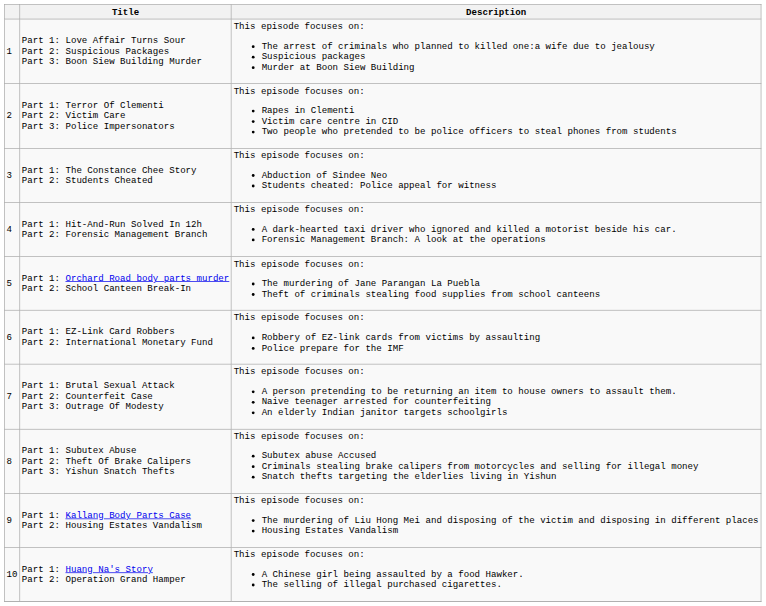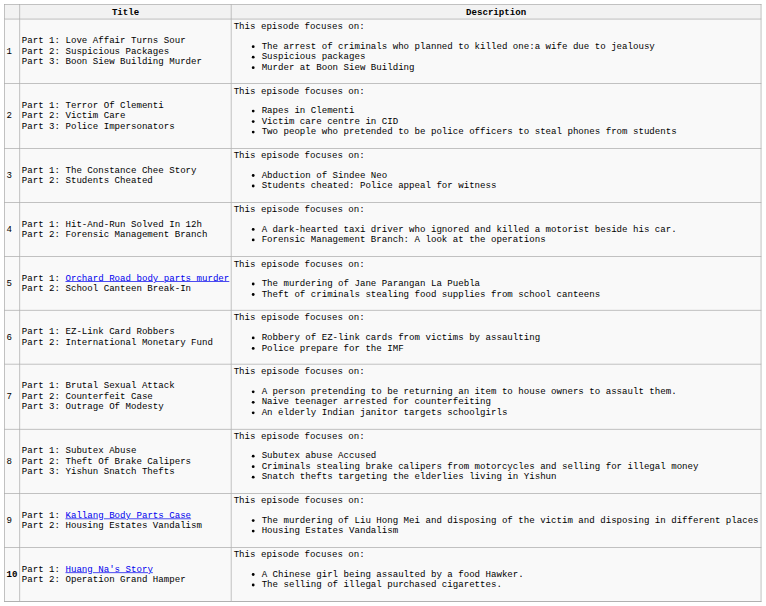(12, 574) normal -> (12, 574) bold
